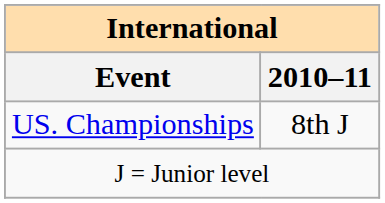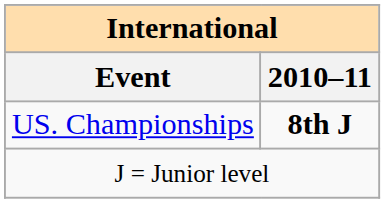(320, 124) normal -> (320, 124) bold
